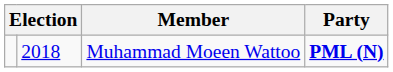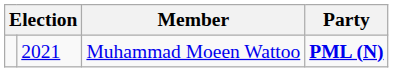(41, 50) 2018 -> (41, 50) 2021
